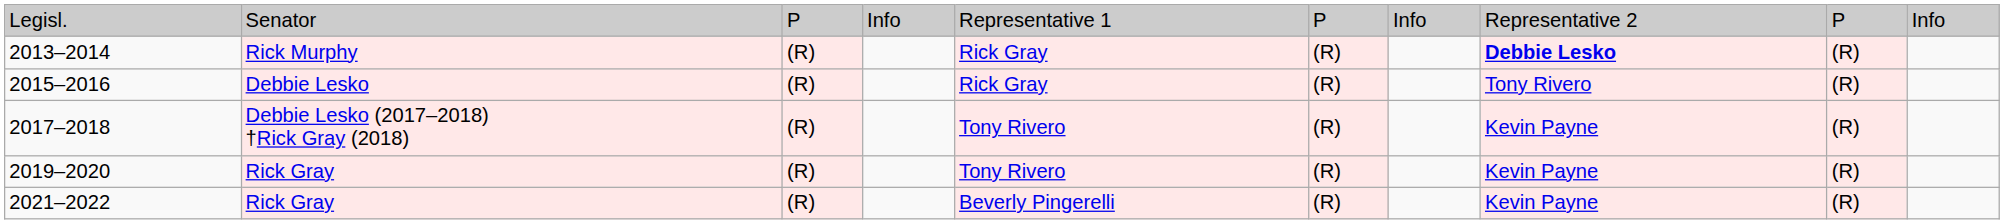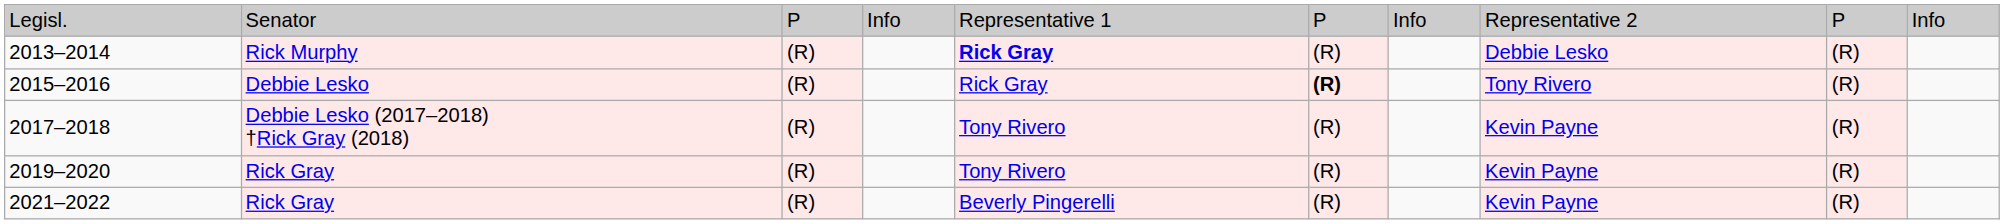(1003, 52) normal -> (1006, 52) bold
(1551, 52) bold -> (1547, 52) normal
(1327, 84) normal -> (1327, 84) bold
